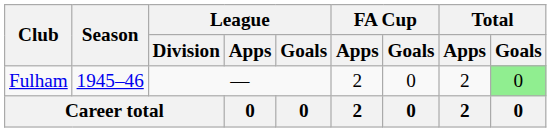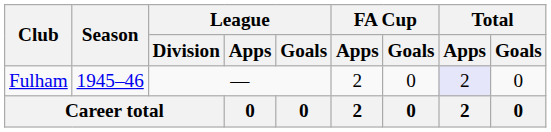(465, 80) no background -> (465, 80) lavender background
(518, 80) lightgreen background -> (518, 80) no background
